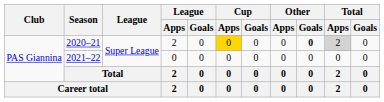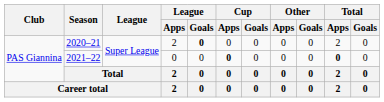(201, 43) normal -> (201, 43) bold
(229, 43) gold background -> (229, 43) no background
(311, 43) bold -> (311, 43) normal
(338, 43) lightgrey background -> (338, 43) no background
(229, 58) normal -> (229, 58) bold
(338, 58) normal -> (338, 58) bold
